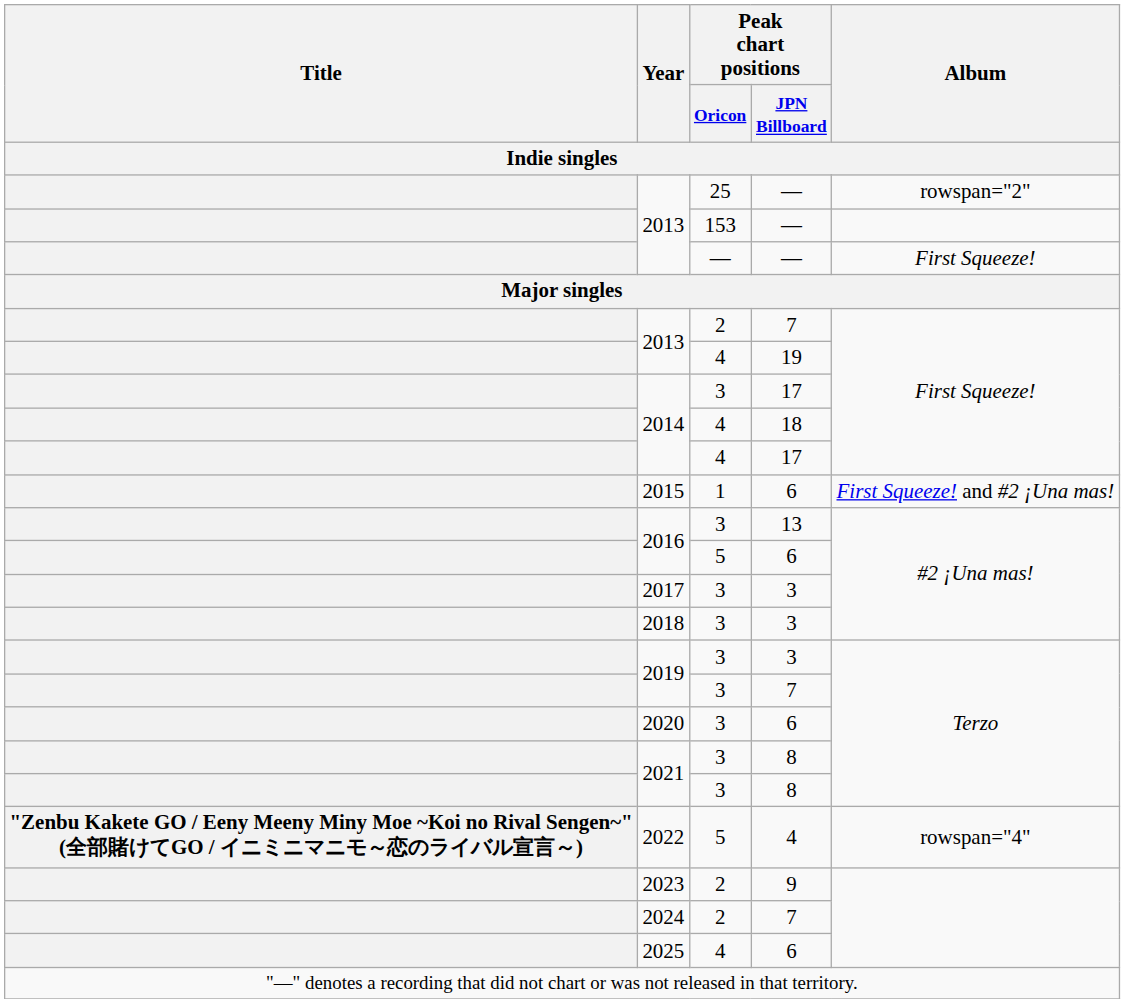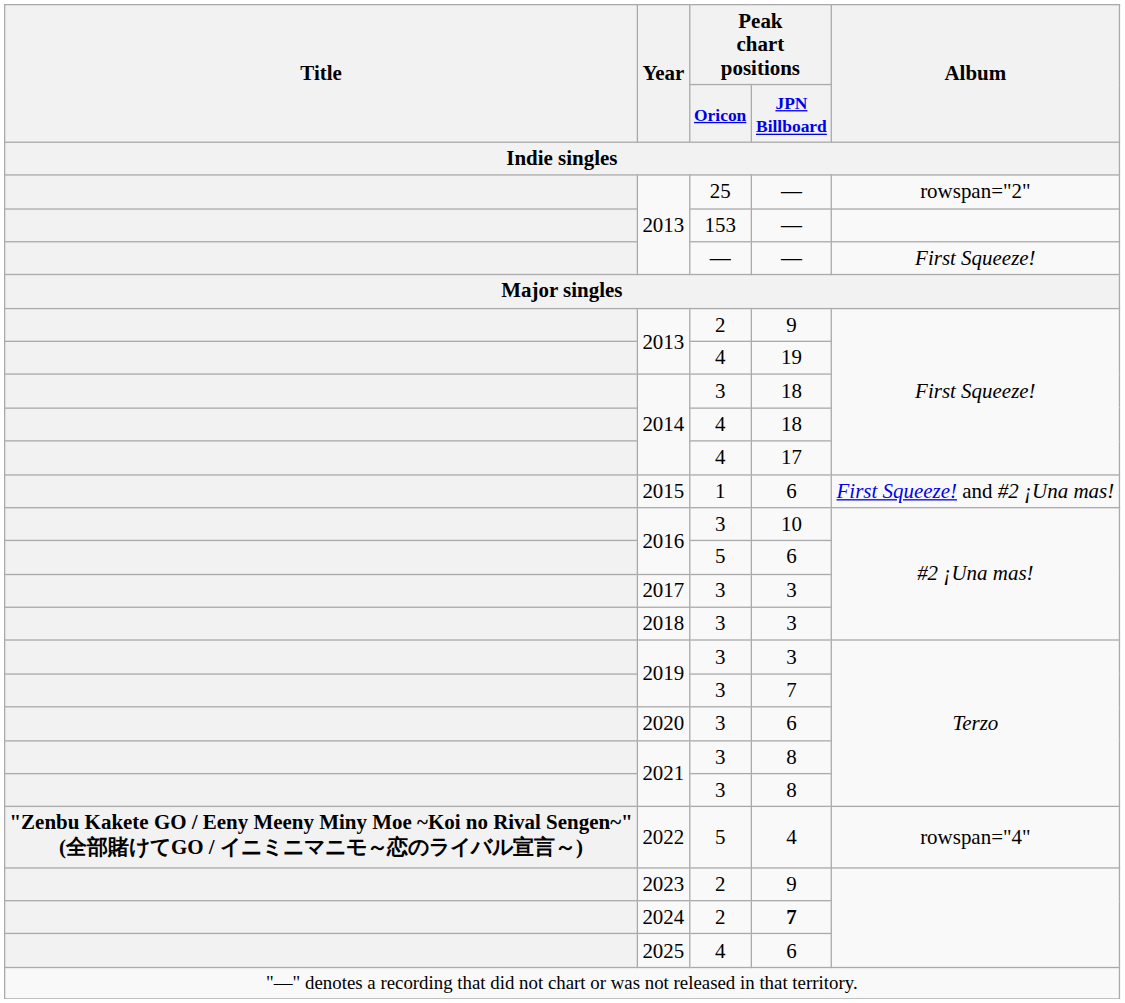(791, 324) 7 -> (791, 324) 9
(791, 391) 17 -> (791, 391) 18
(791, 523) 13 -> (791, 523) 10
(791, 917) normal -> (791, 917) bold
